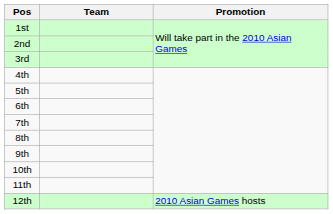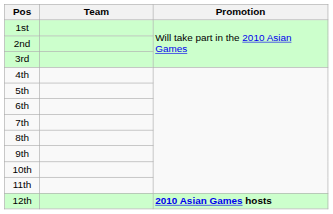(210, 201) normal -> (214, 201) bold
